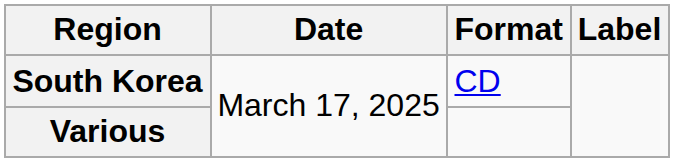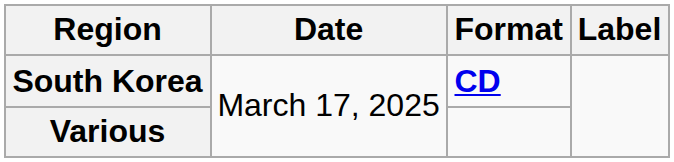(478, 80) normal -> (478, 80) bold
